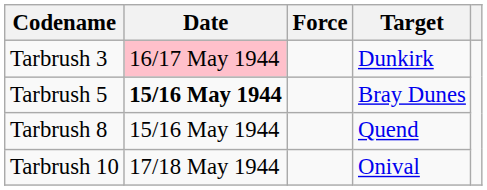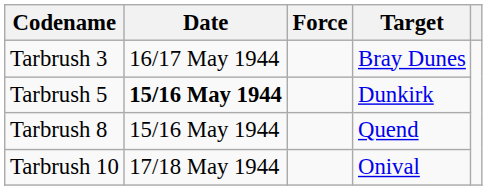(204, 58) pink background -> (204, 58) no background
(396, 58) Dunkirk -> (412, 58) Bray Dunes
(412, 94) Bray Dunes -> (396, 94) Dunkirk
